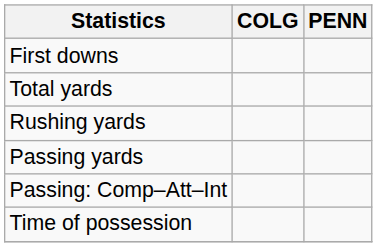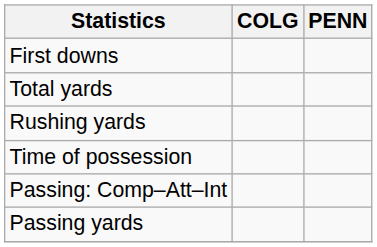rows swapped: (76, 156) <-> (101, 224)
